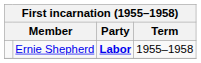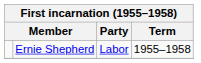(115, 49) bold -> (114, 49) normal
